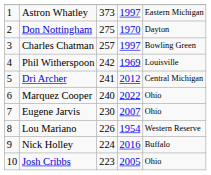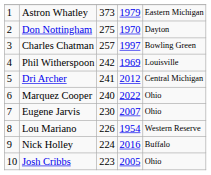(130, 13) 1997 -> (130, 13) 1979
